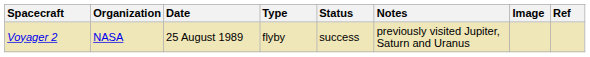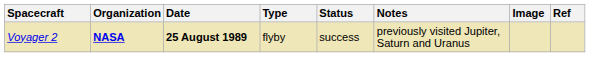(108, 37) normal -> (109, 37) bold
(205, 37) normal -> (207, 37) bold
